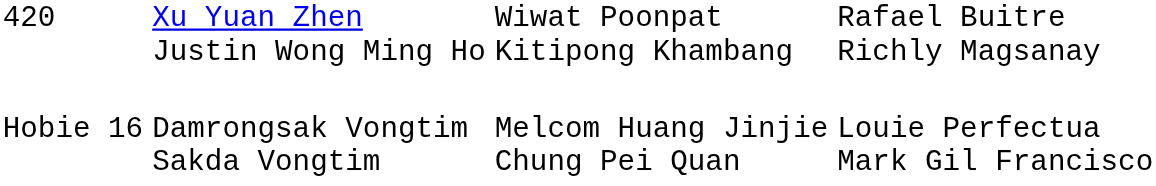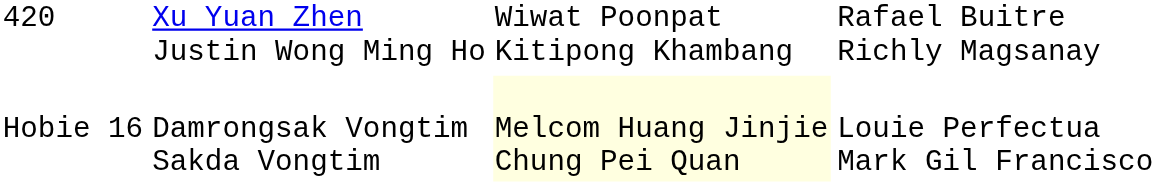(661, 146) no background -> (661, 146) lightyellow background
